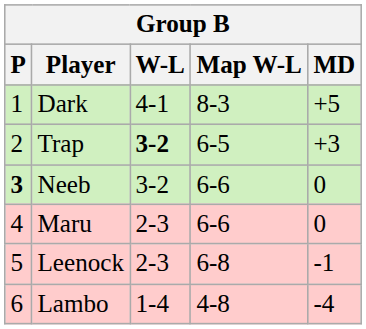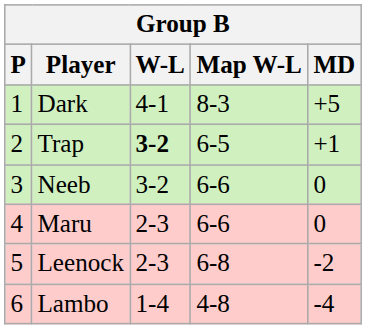(327, 144) +3 -> (327, 144) +1
(17, 183) bold -> (17, 183) normal
(324, 263) -1 -> (324, 263) -2
